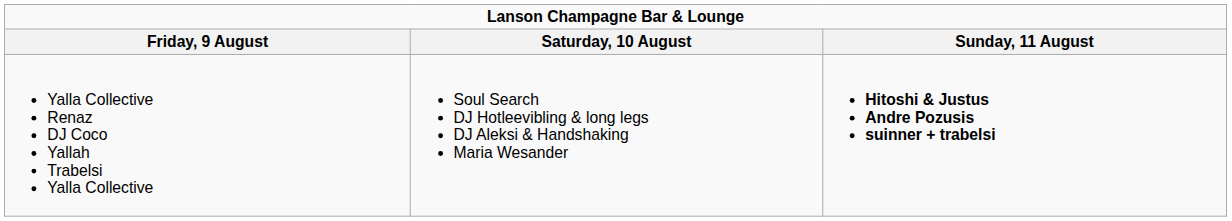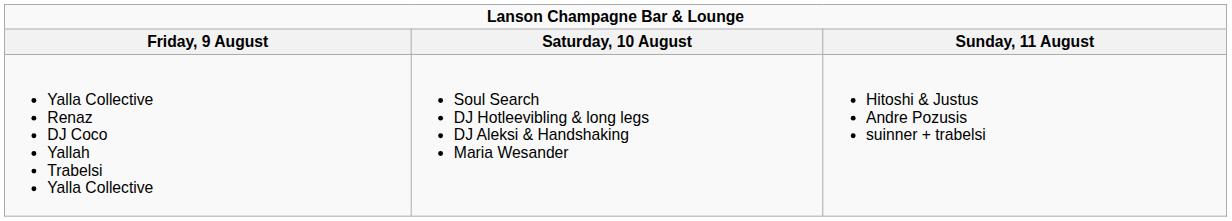(1024, 118) bold -> (1025, 118) normal
